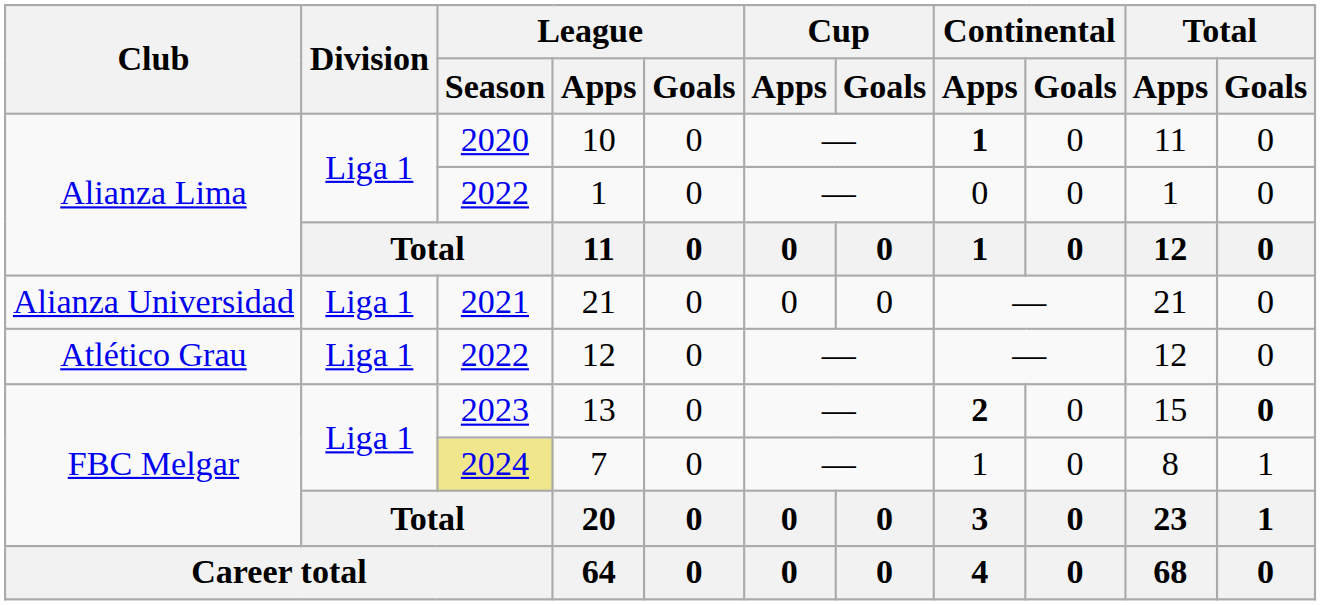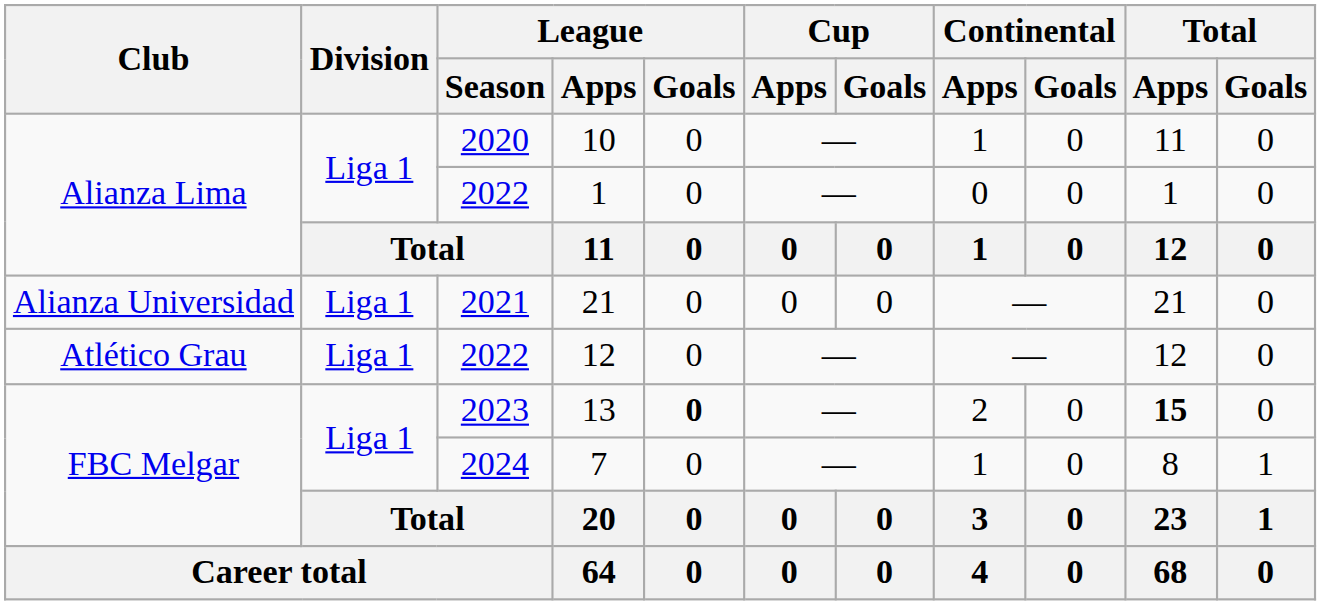(980, 139) bold -> (980, 139) normal
(694, 409) normal -> (694, 409) bold
(980, 409) bold -> (980, 409) normal
(1170, 409) normal -> (1170, 409) bold
(1266, 409) bold -> (1266, 409) normal
(495, 463) khaki background -> (495, 463) no background
